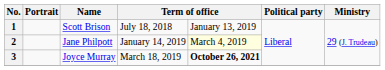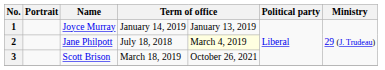(86, 27) Scott Brison -> (89, 27) Joyce Murray
(146, 27) July 18, 2018 -> (153, 27) January 14, 2019
(153, 42) January 14, 2019 -> (146, 42) July 18, 2018
(89, 57) Joyce Murray -> (86, 57) Scott Brison
(225, 57) bold -> (224, 57) normal
